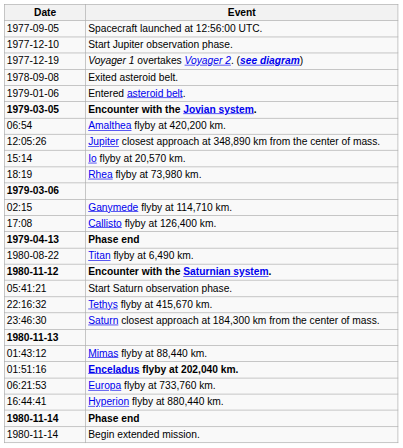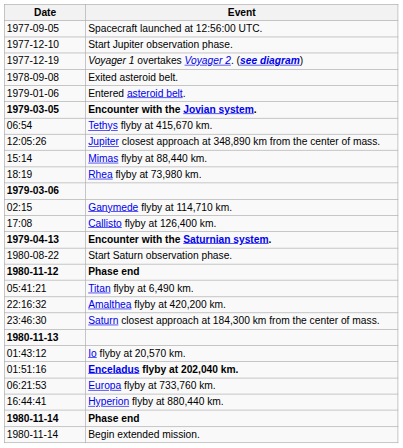(157, 126) Amalthea flyby at 420,200 km. -> (150, 126) Tethys flyby at 415,670 km.
(137, 158) Io flyby at 20,570 km. -> (148, 158) Mimas flyby at 88,440 km.
(114, 239) Phase end -> (180, 239) Encounter with the Saturnian system.
(141, 256) Titan flyby at 6,490 km. -> (160, 256) Start Saturn observation phase.
(180, 272) Encounter with the Saturnian system. -> (114, 272) Phase end
(160, 288) Start Saturn observation phase. -> (141, 288) Titan flyby at 6,490 km.
(150, 304) Tethys flyby at 415,670 km. -> (157, 304) Amalthea flyby at 420,200 km.
(148, 353) Mimas flyby at 88,440 km. -> (137, 353) Io flyby at 20,570 km.
